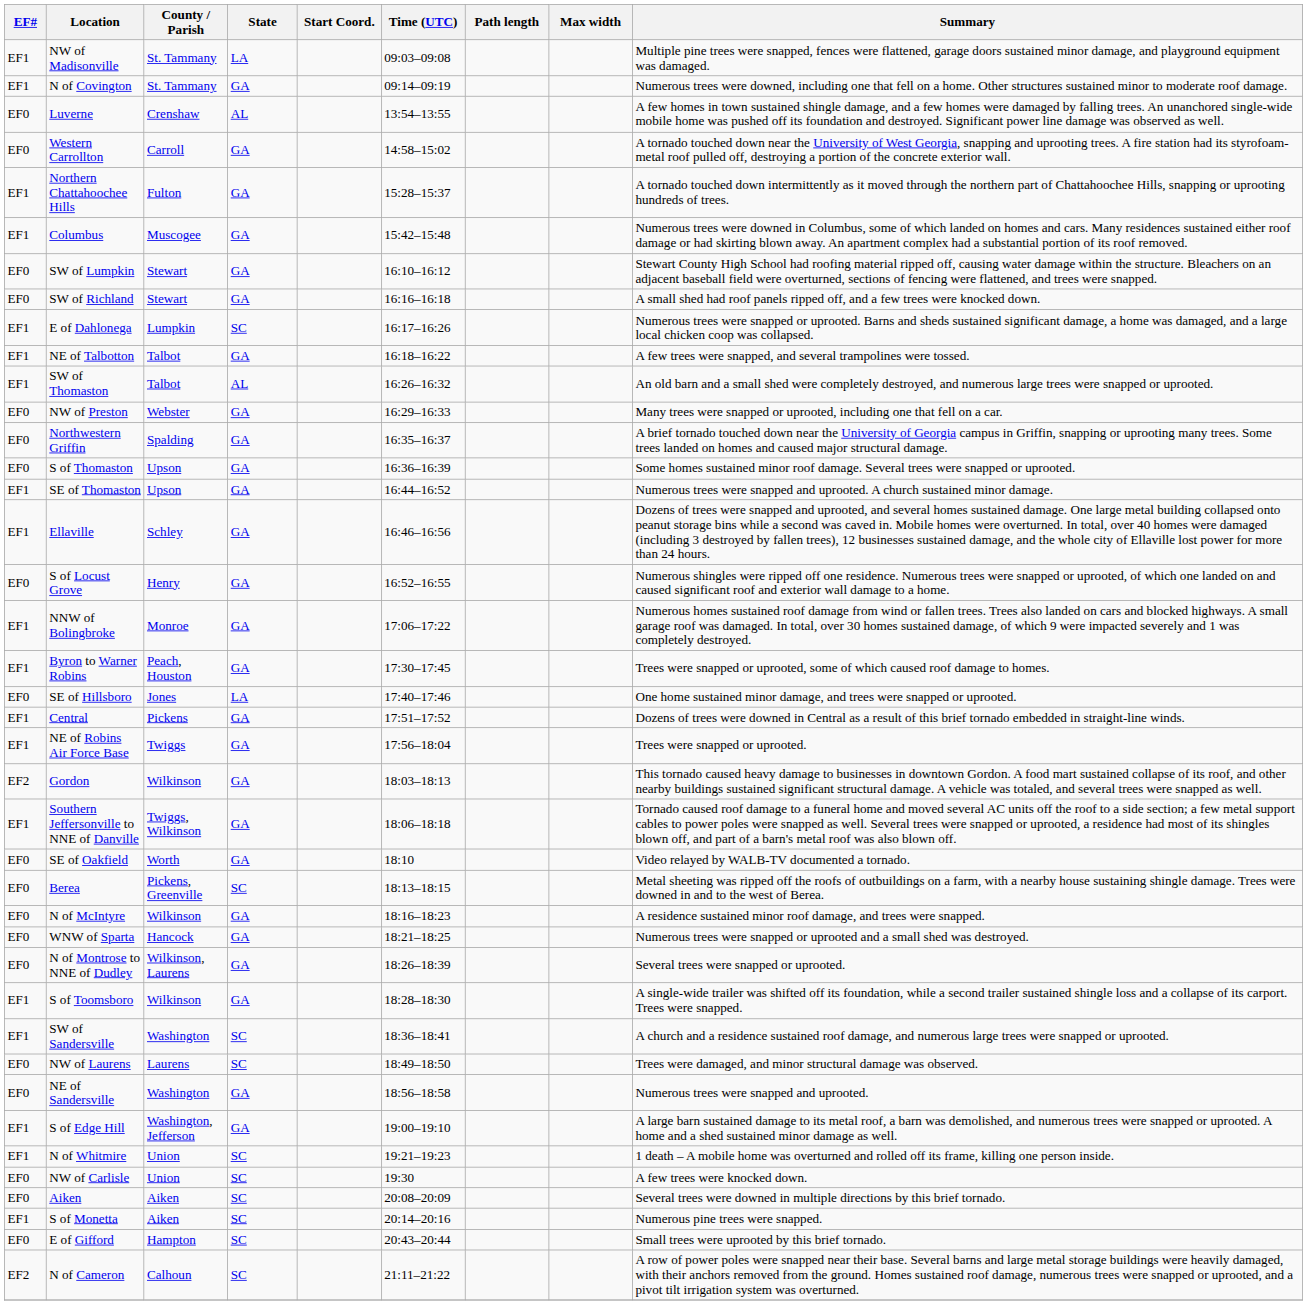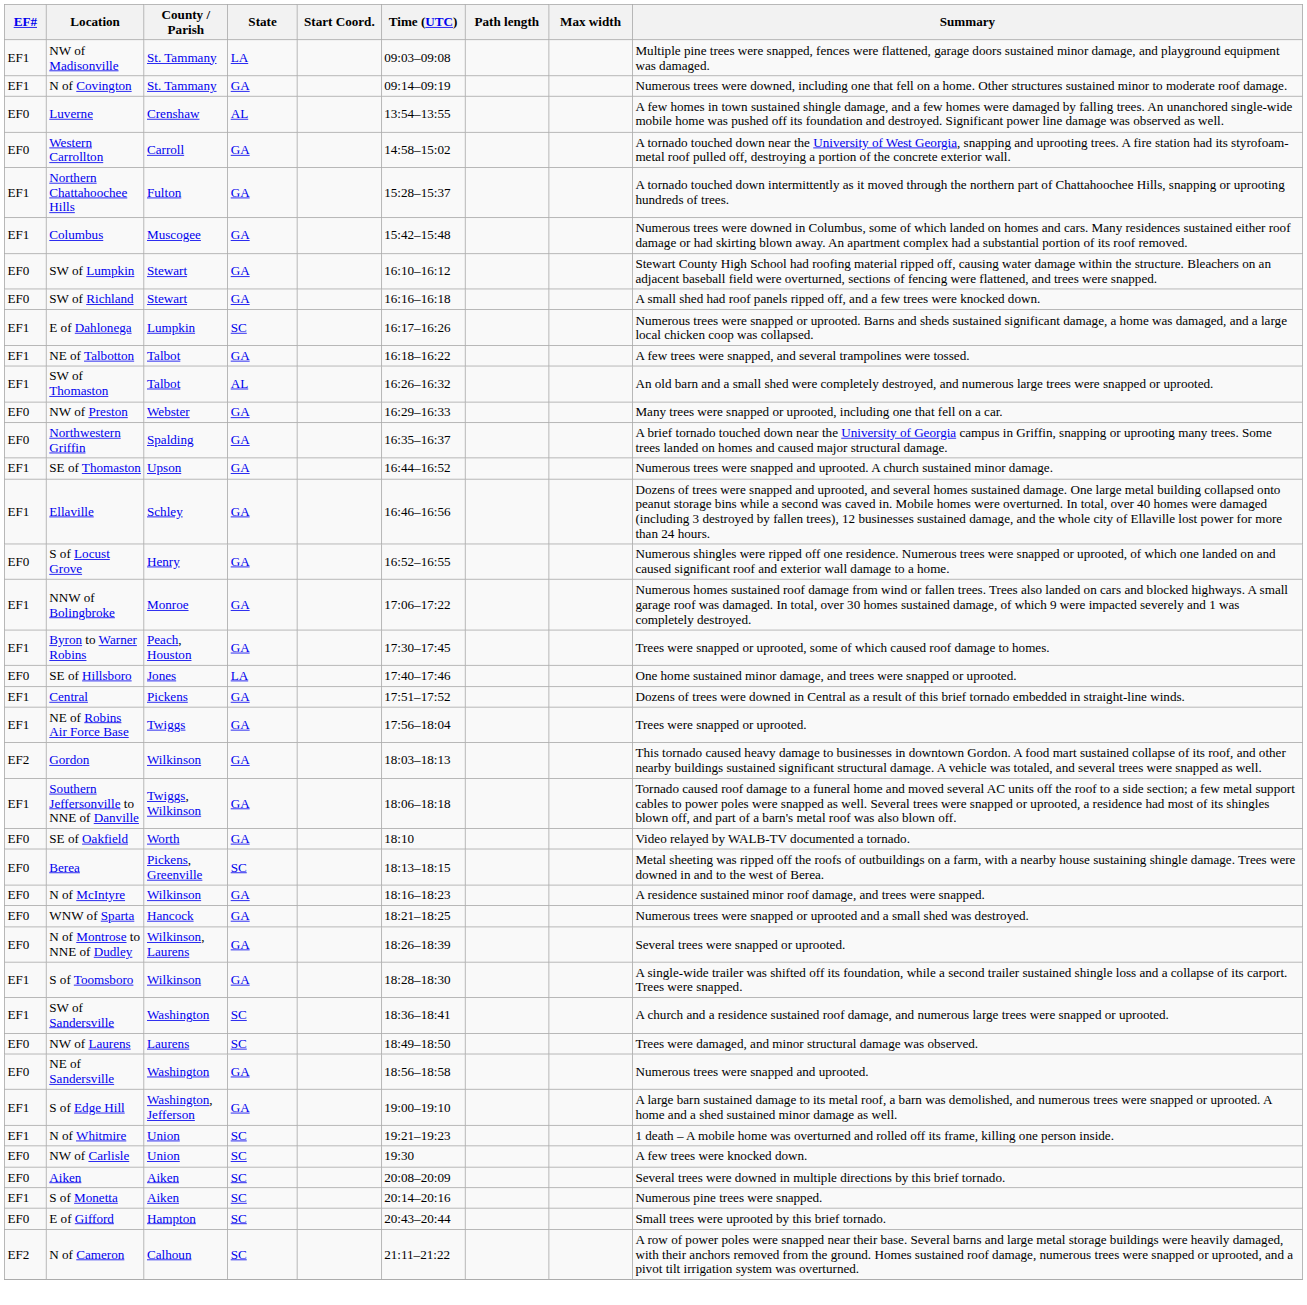- row: (91, 468)
